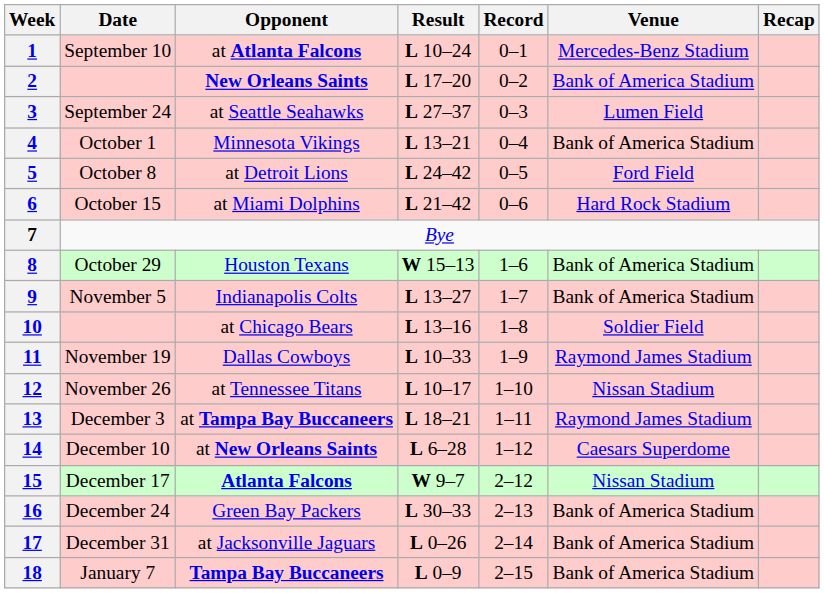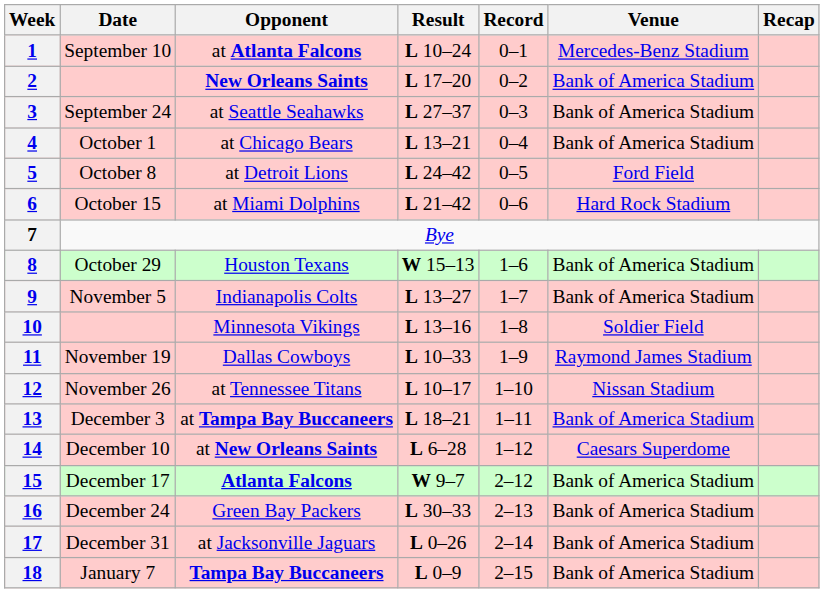(653, 111) Lumen Field -> (653, 111) Bank of America Stadium
(287, 142) Minnesota Vikings -> (287, 142) at Chicago Bears
(287, 326) at Chicago Bears -> (287, 326) Minnesota Vikings
(653, 419) Raymond James Stadium -> (653, 419) Bank of America Stadium
(653, 480) Nissan Stadium -> (653, 480) Bank of America Stadium
